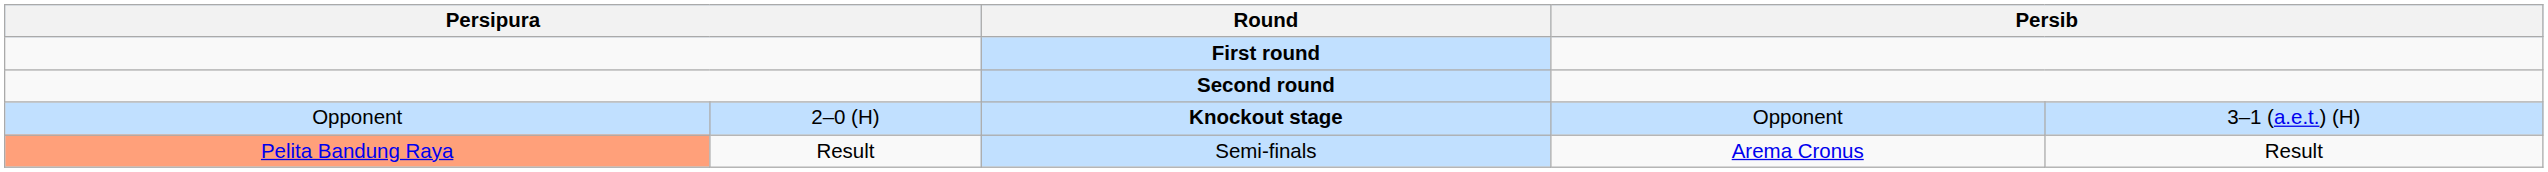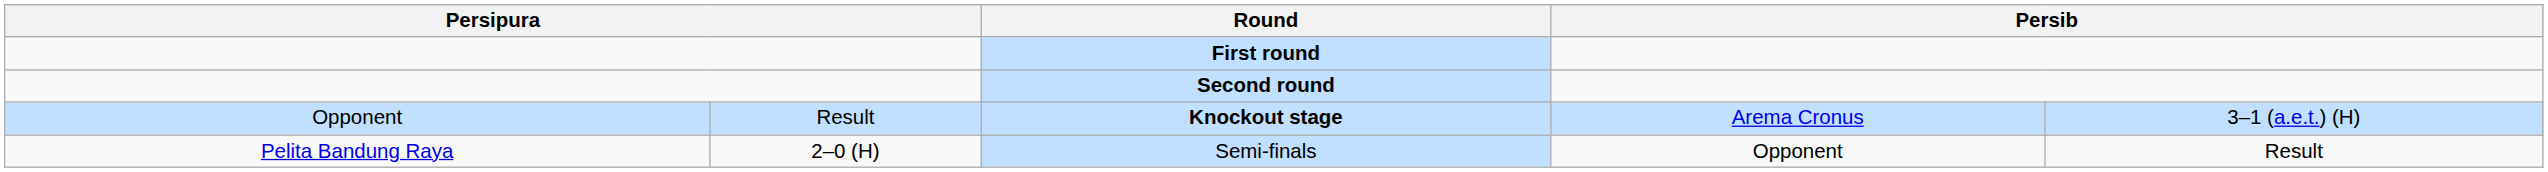(845, 118) 2–0 (H) -> (845, 118) Result
(1798, 118) Opponent -> (1798, 118) Arema Cronus
(357, 150) lightsalmon background -> (357, 150) no background
(845, 150) Result -> (845, 150) 2–0 (H)
(1798, 150) Arema Cronus -> (1798, 150) Opponent
